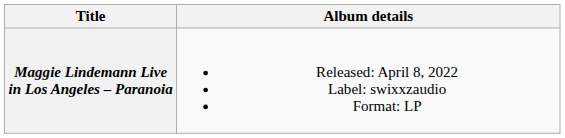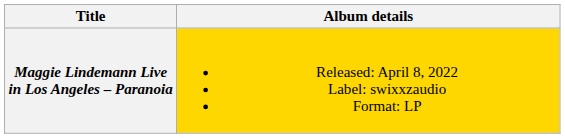(368, 89) no background -> (368, 89) gold background
